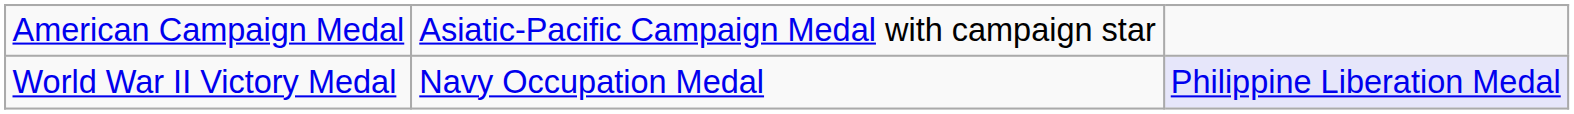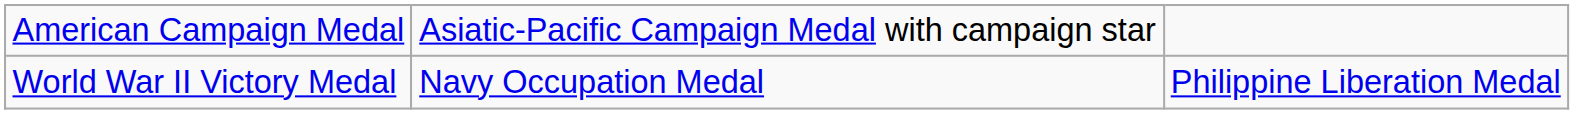(1366, 81) lavender background -> (1366, 81) no background
